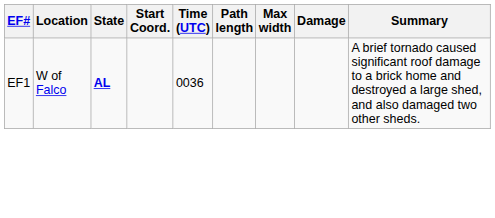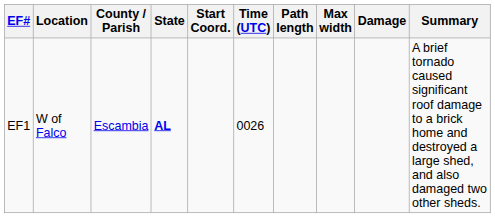+ column: (121, 21)
(190, 83) 0036 -> (250, 125) 0026
